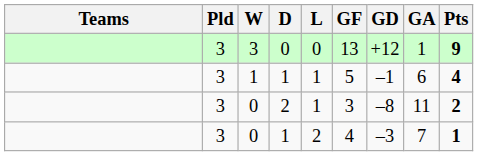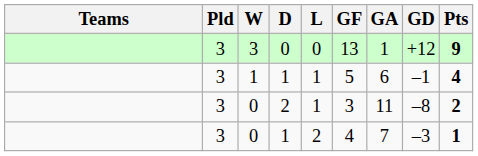columns swapped: (422, 19) <-> (385, 19)
